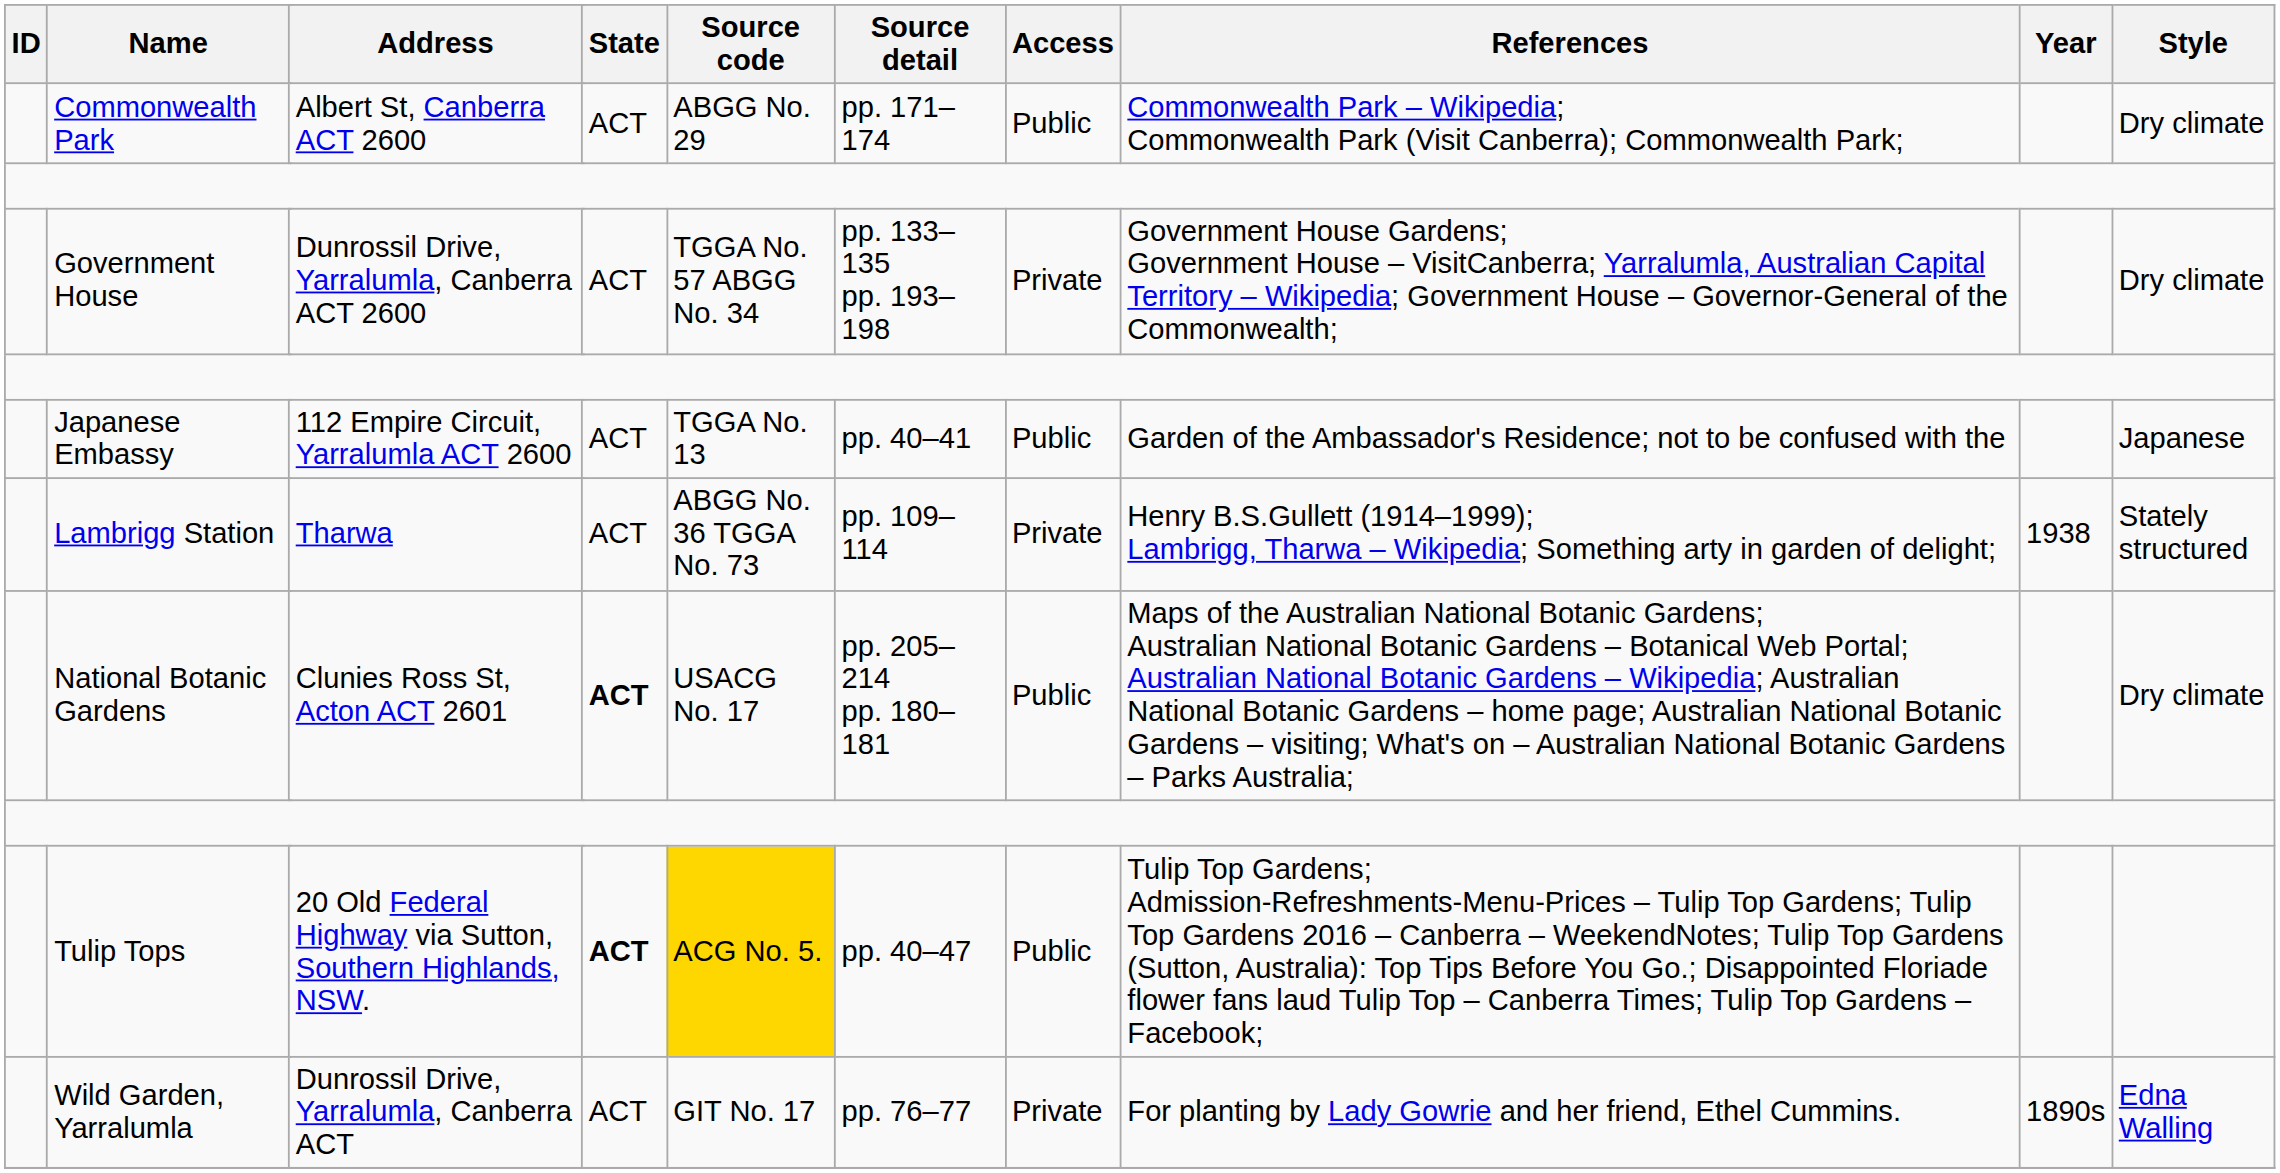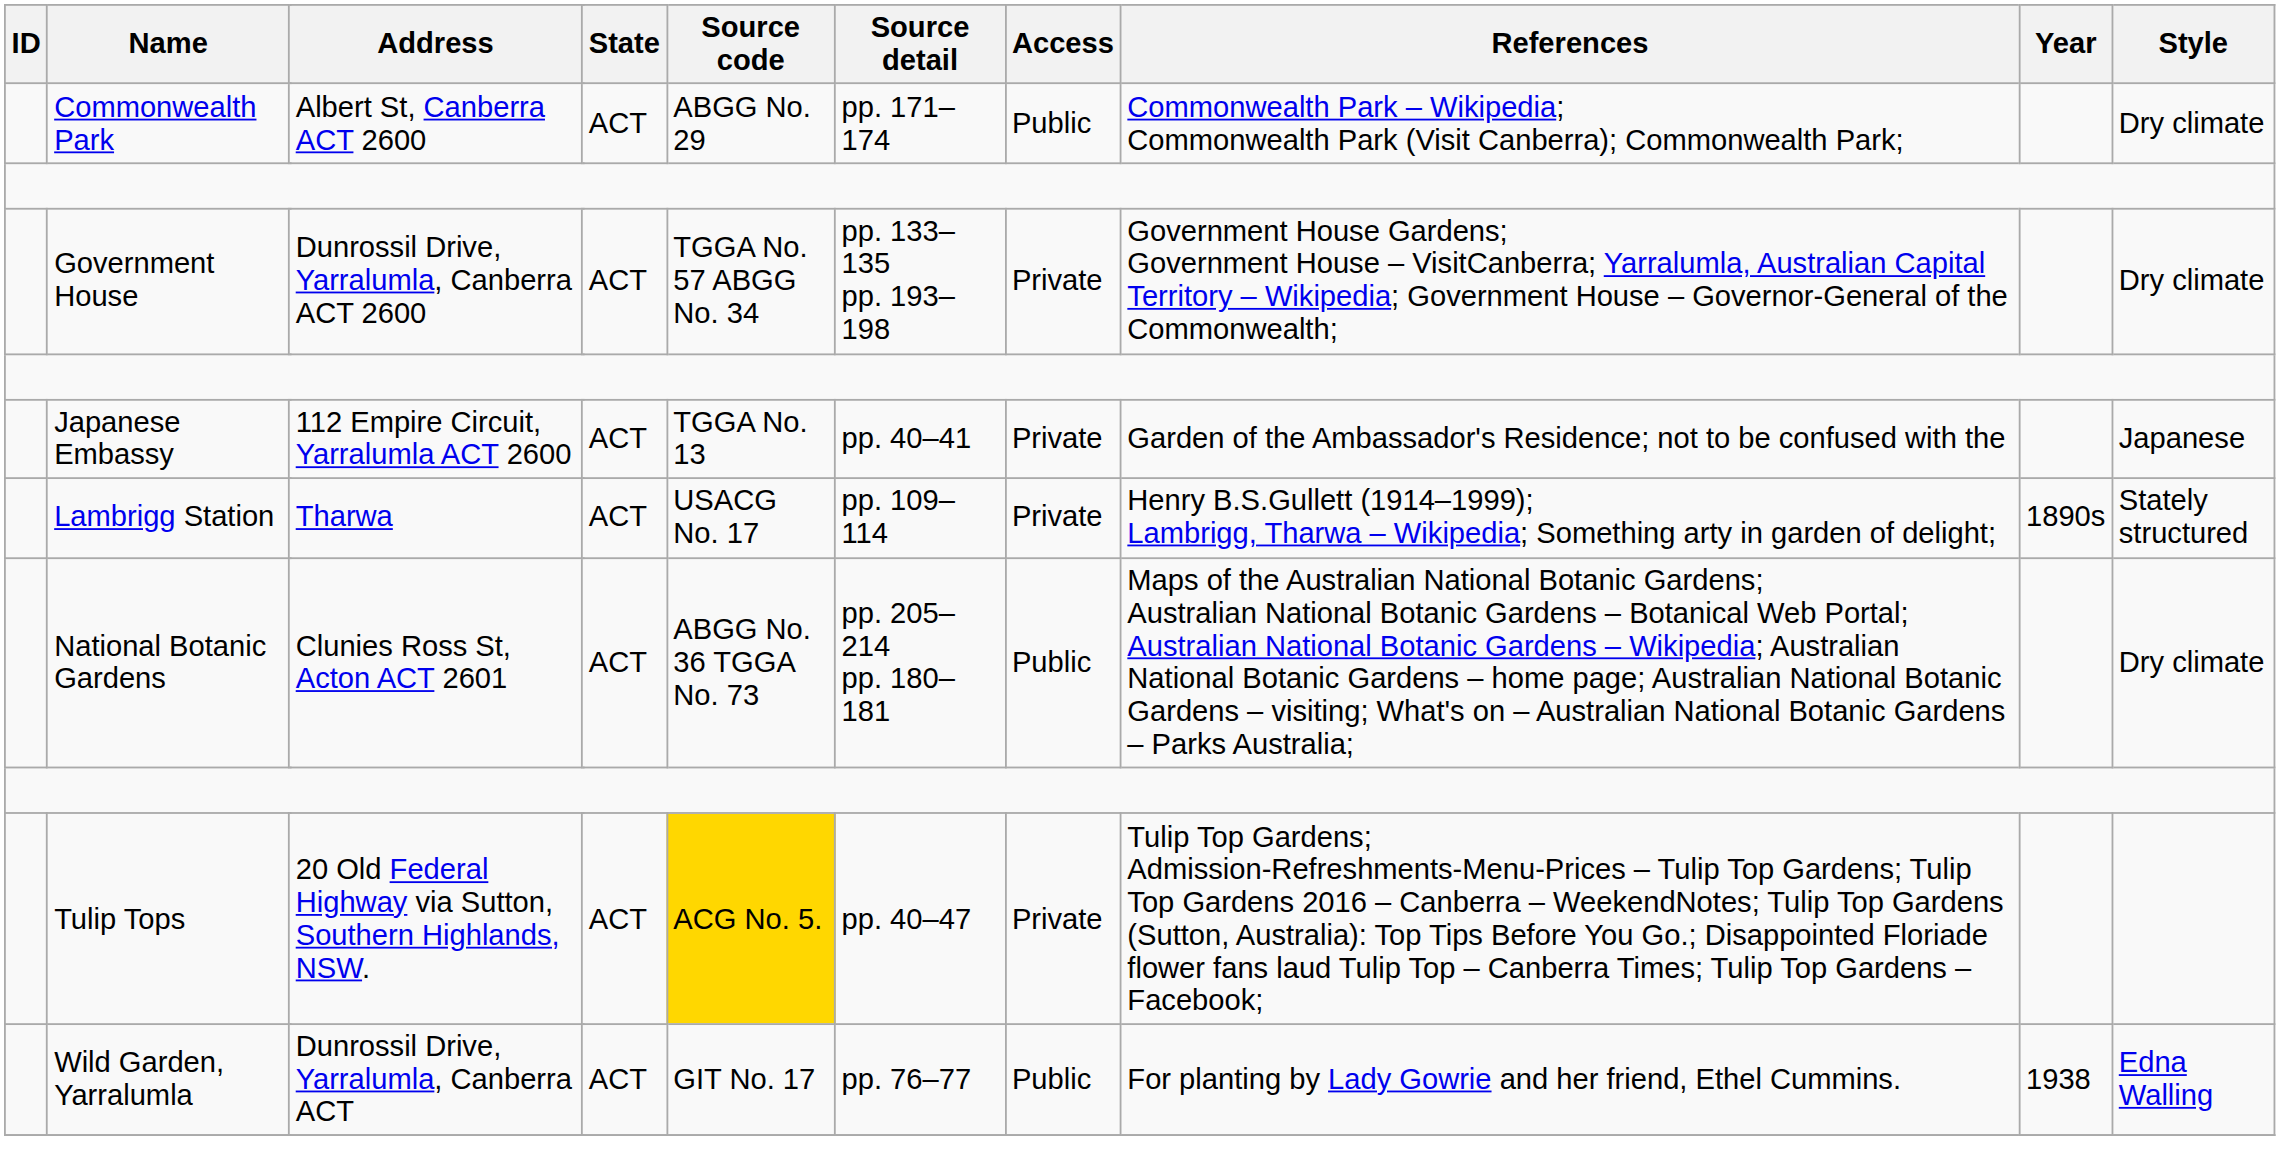(1052, 438) Public -> (1057, 438) Private
(742, 534) ABGG No. 36 TGGA No. 73 -> (725, 517) USACG No. 17
(2058, 534) 1938 -> (2066, 517) 1890s
(619, 694) bold -> (618, 662) normal
(725, 694) USACG No. 17 -> (742, 662) ABGG No. 36 TGGA No. 73
(619, 951) bold -> (618, 918) normal
(1052, 951) Public -> (1057, 918) Private
(1057, 1111) Private -> (1052, 1079) Public
(2066, 1111) 1890s -> (2058, 1079) 1938
